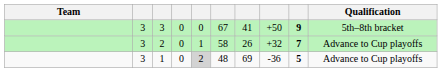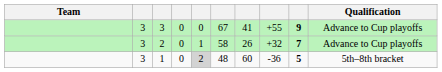(274, 28) +50 -> (274, 28) +55
(373, 28) 5th–8th bracket -> (373, 28) Advance to Cup playoffs
(247, 59) 69 -> (247, 59) 60
(373, 59) Advance to Cup playoffs -> (373, 59) 5th–8th bracket
